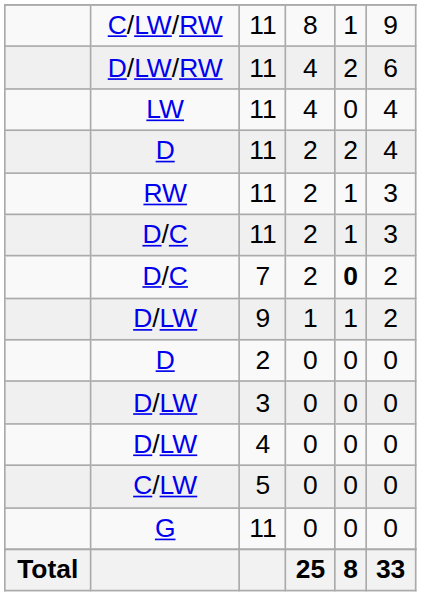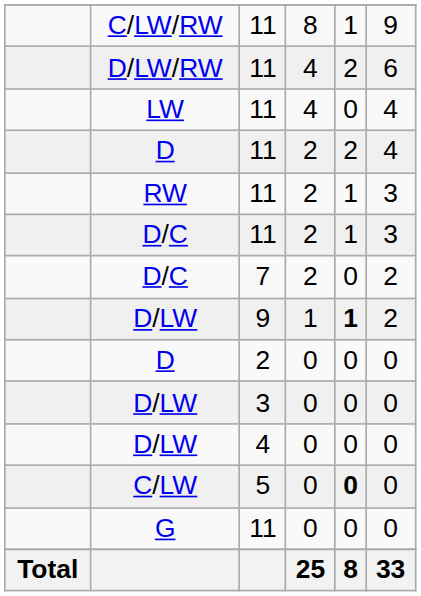(350, 276) bold -> (350, 276) normal
(350, 318) normal -> (350, 318) bold
(350, 485) normal -> (350, 485) bold
